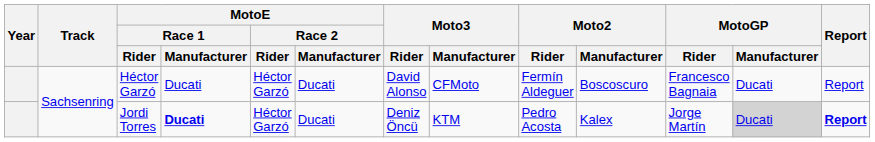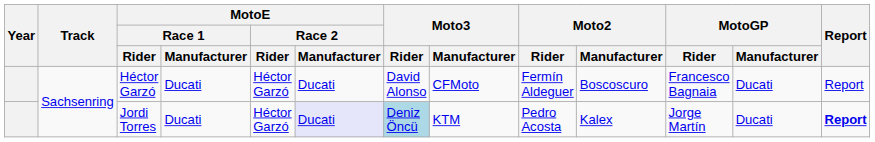(184, 120) bold -> (183, 120) normal
(316, 120) no background -> (316, 120) lavender background
(403, 120) no background -> (403, 120) lightblue background
(754, 120) lightgrey background -> (754, 120) no background
